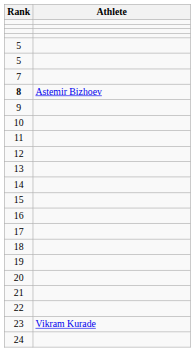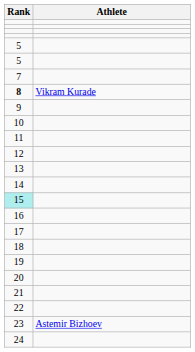(69, 92) Astemir Bizhoev -> (66, 92) Vikram Kurade
(19, 200) no background -> (19, 200) paleturquoise background
(66, 324) Vikram Kurade -> (69, 324) Astemir Bizhoev
